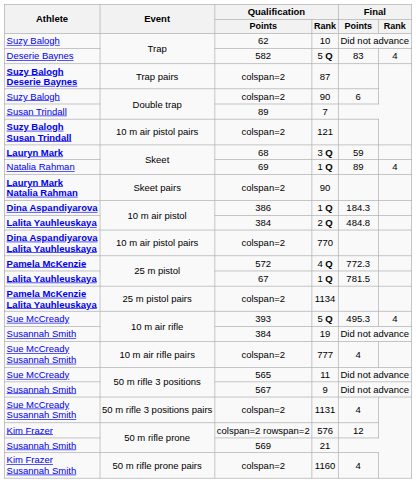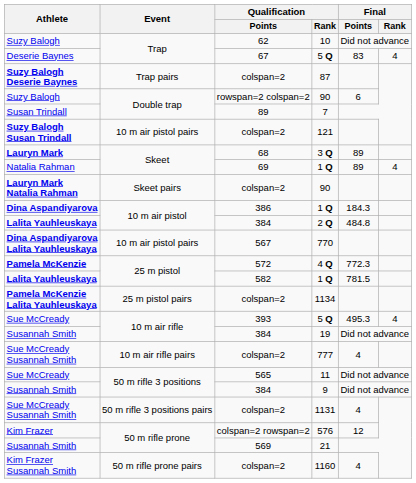(263, 56) 582 -> (263, 56) 67
(263, 97) colspan=2 -> (263, 97) rowspan=2 colspan=2
(358, 153) 59 -> (358, 153) 89
(263, 244) colspan=2 -> (263, 244) 567
(263, 279) 67 -> (263, 279) 582
(263, 390) 567 -> (263, 390) 384
